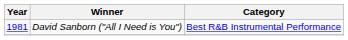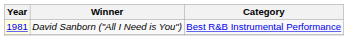(17, 27) no background -> (17, 27) lightyellow background
